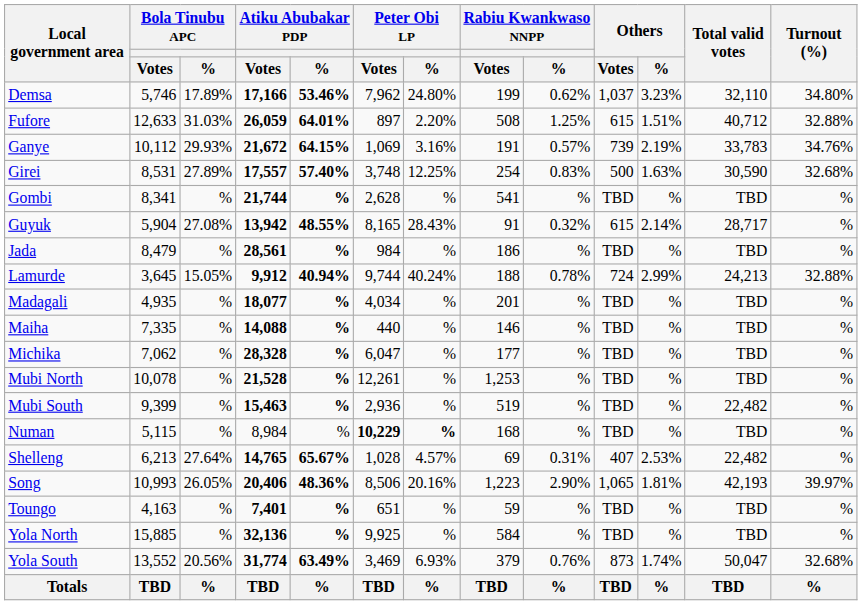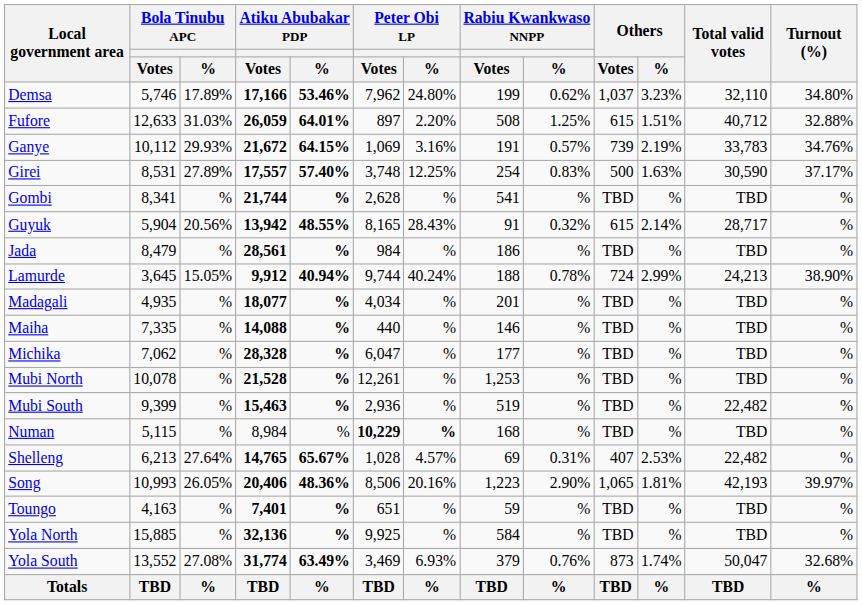(829, 173) 32.68% -> (829, 173) 37.17%
(208, 224) 27.08% -> (208, 224) 20.56%
(829, 276) 32.88% -> (829, 276) 38.90%
(208, 561) 20.56% -> (208, 561) 27.08%
